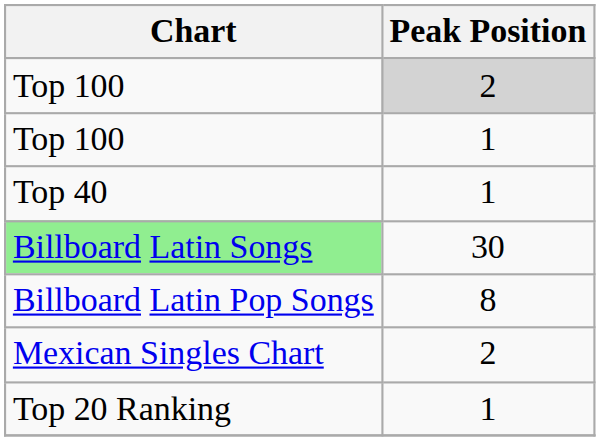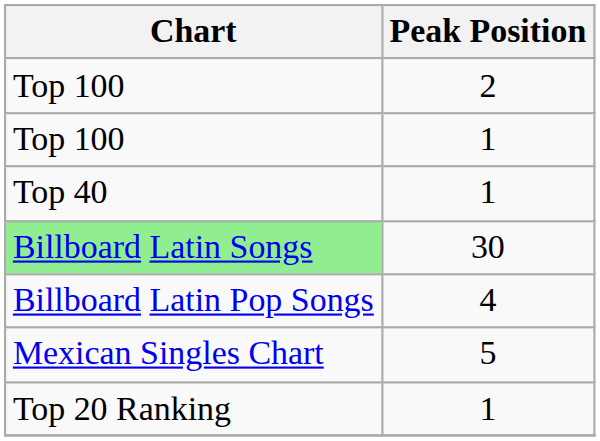(488, 85) lightgrey background -> (488, 85) no background
(488, 300) 8 -> (488, 300) 4
(488, 354) 2 -> (488, 354) 5
